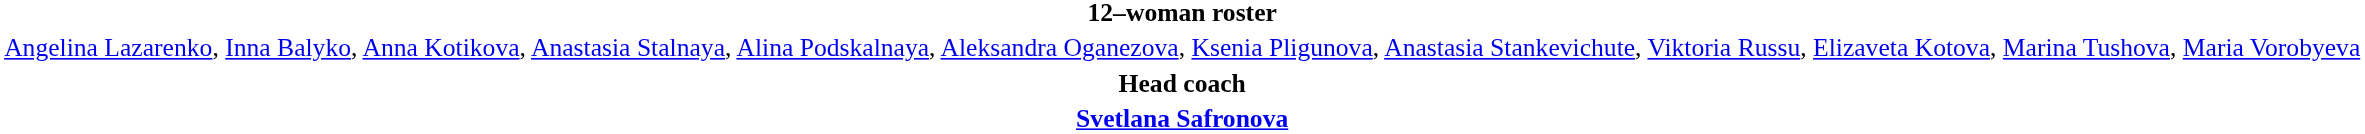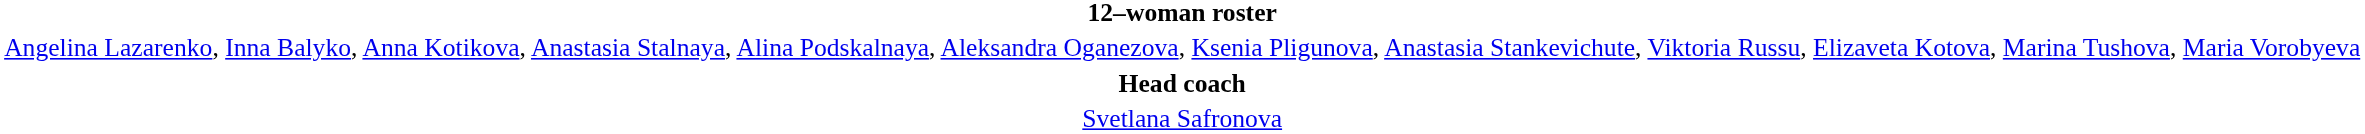(1182, 118) bold -> (1182, 118) normal
